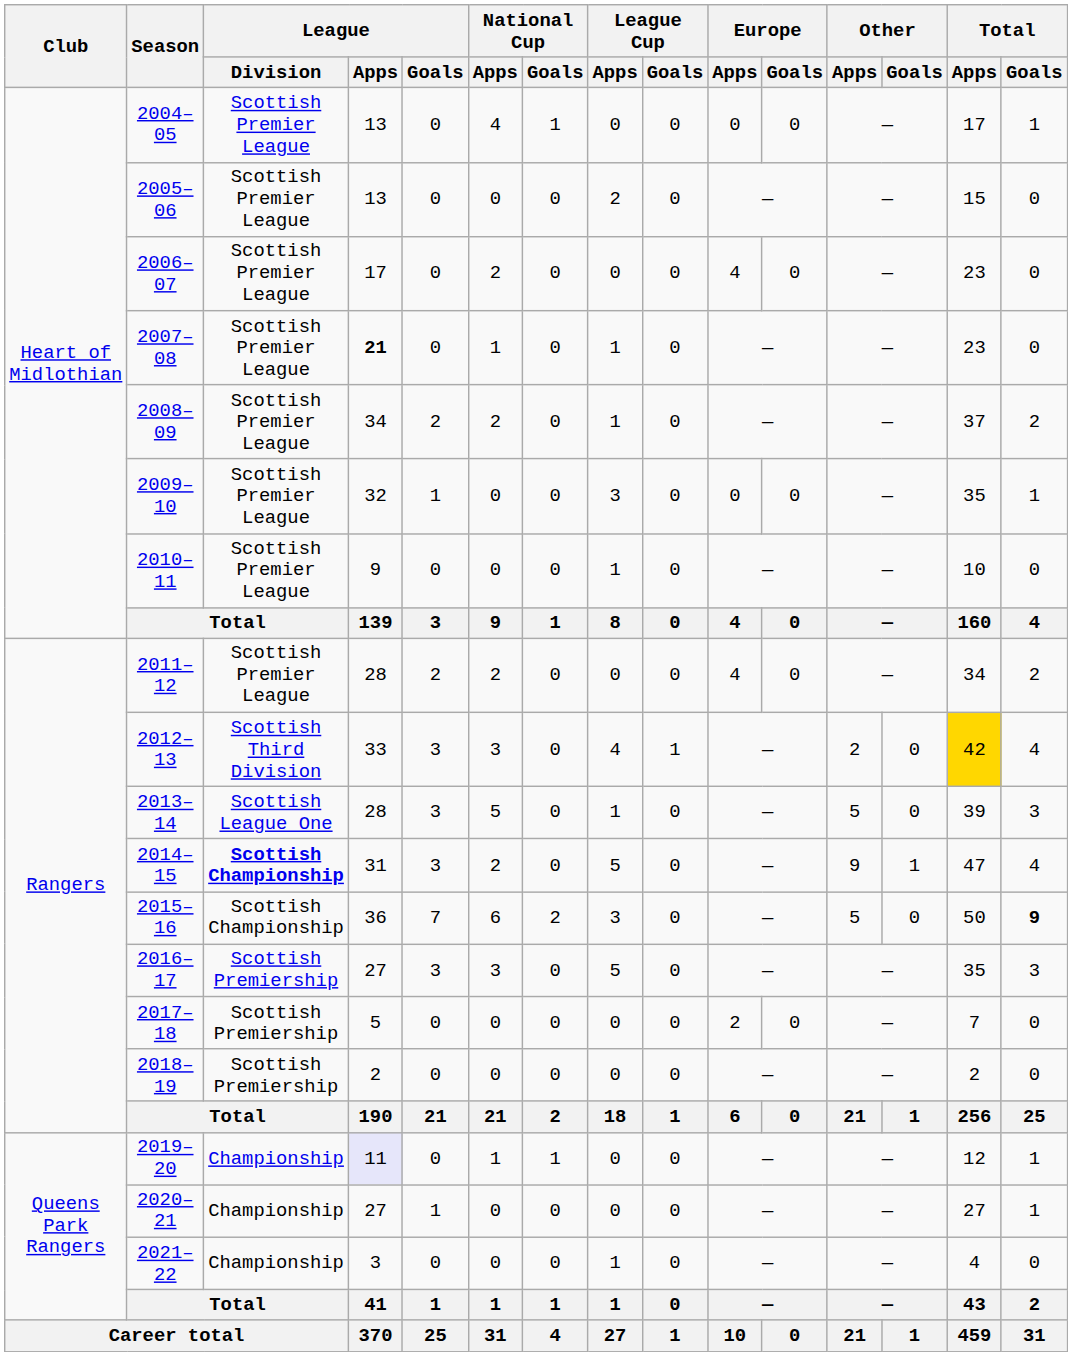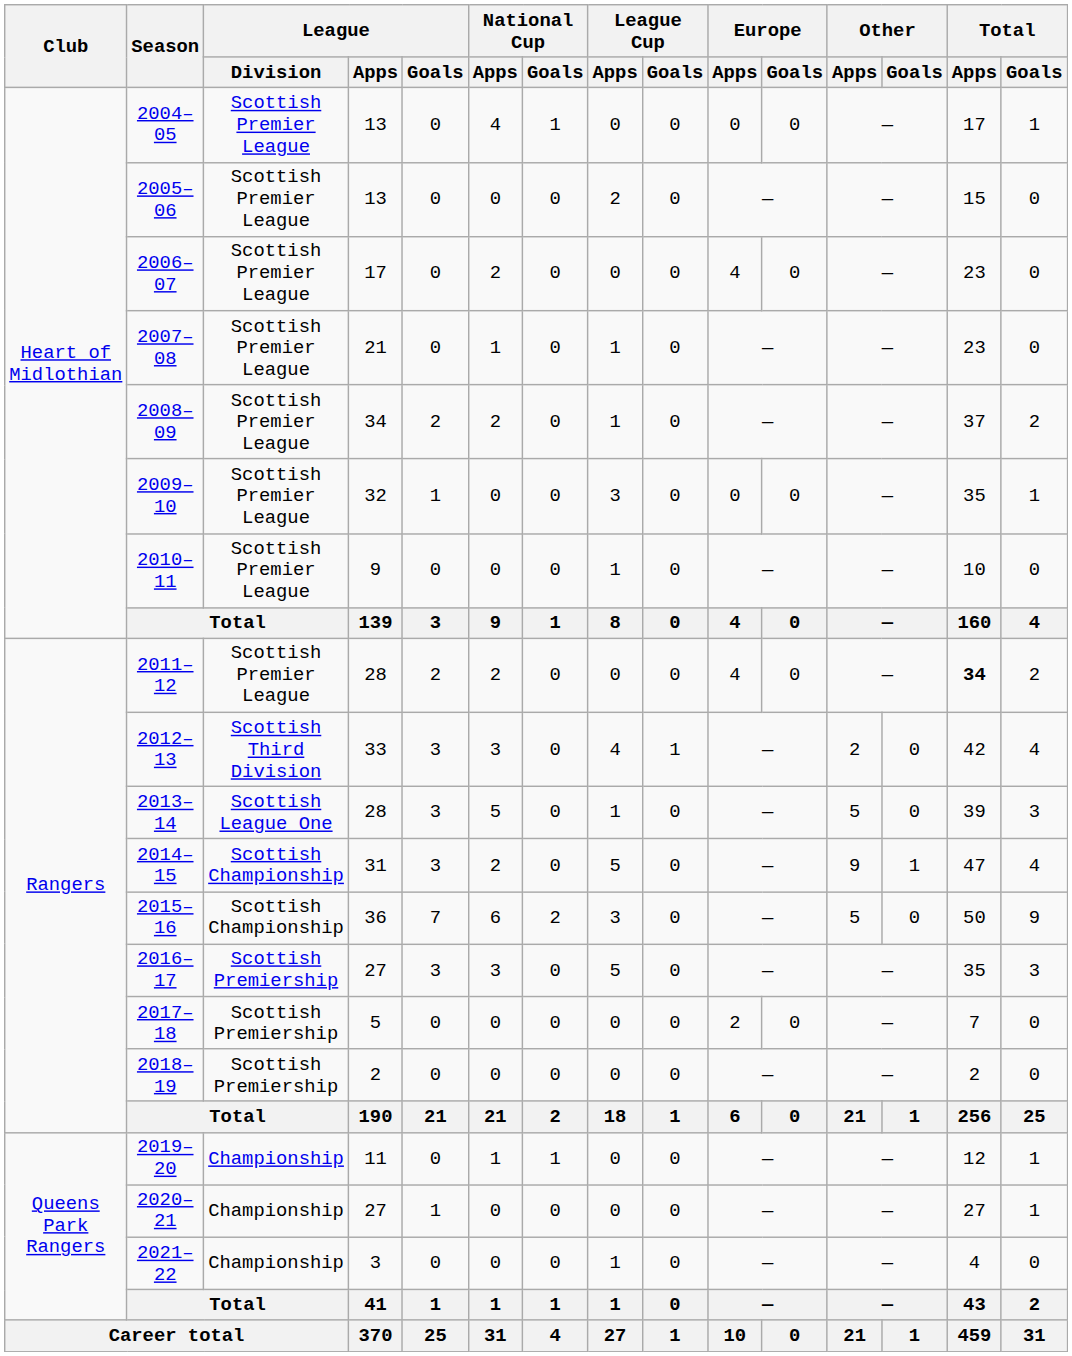(376, 348) bold -> (376, 348) normal
(974, 675) normal -> (974, 675) bold
(974, 750) gold background -> (974, 750) no background
(276, 865) bold -> (276, 865) normal
(1034, 918) bold -> (1034, 918) normal
(376, 1158) lavender background -> (376, 1158) no background
